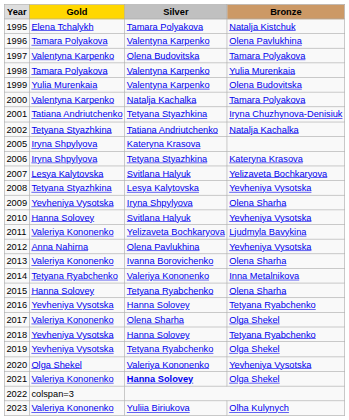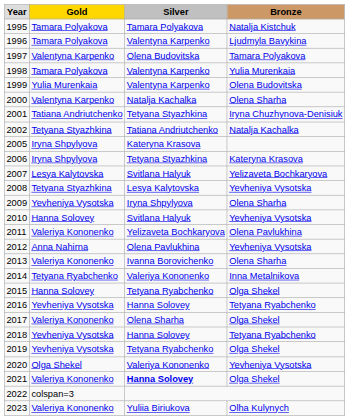(62, 27) Elena Tchalykh -> (69, 27) Tamara Polyakova
(266, 41) Olena Pavlukhina -> (268, 41) Ljudmyla Bavykina
(267, 100) Tamara Polyakova -> (258, 100) Olena Sharha
(268, 232) Ljudmyla Bavykina -> (266, 232) Olena Pavlukhina
(258, 291) Olena Sharha -> (254, 291) Olga Shekel
